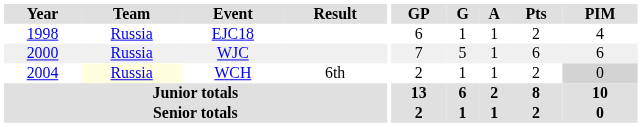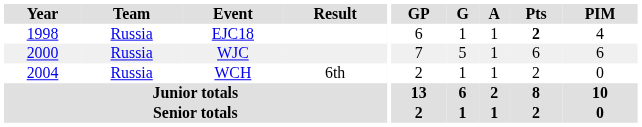(536, 33) normal -> (536, 33) bold
(132, 73) lightyellow background -> (132, 73) no background
(600, 73) lightgrey background -> (600, 73) no background
